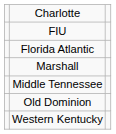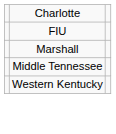- row: (57, 49)
- row: (57, 102)
